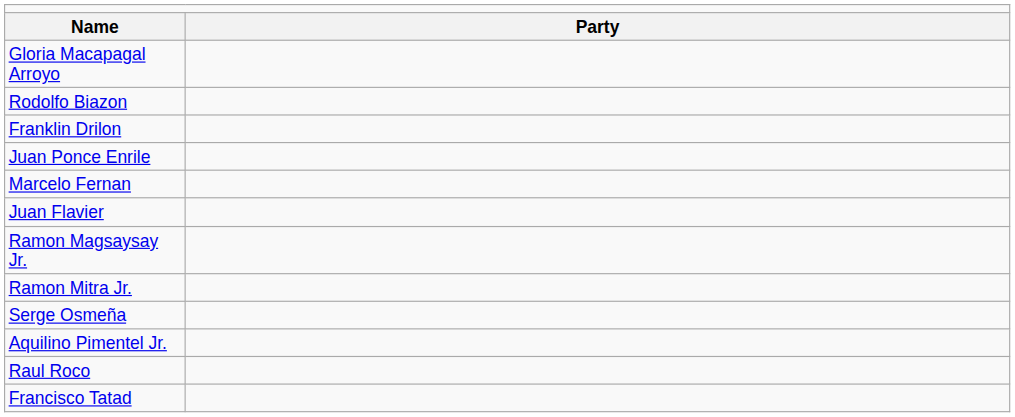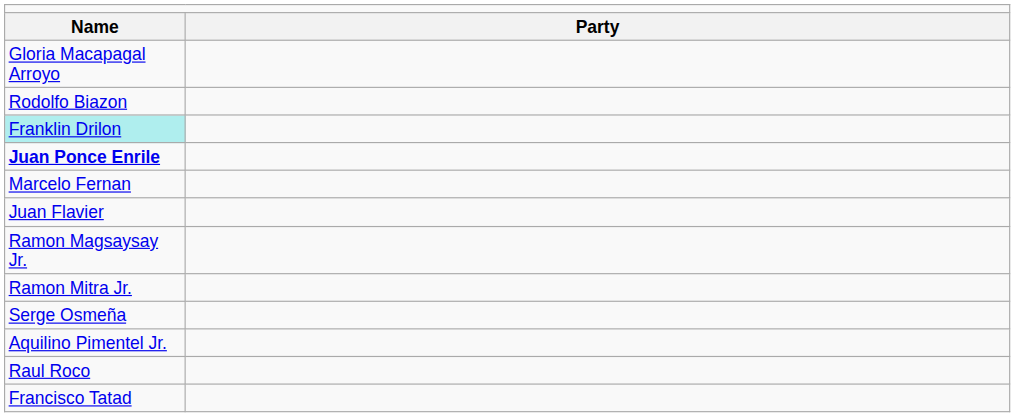(65, 129) no background -> (65, 129) paleturquoise background
(80, 157) normal -> (84, 157) bold
